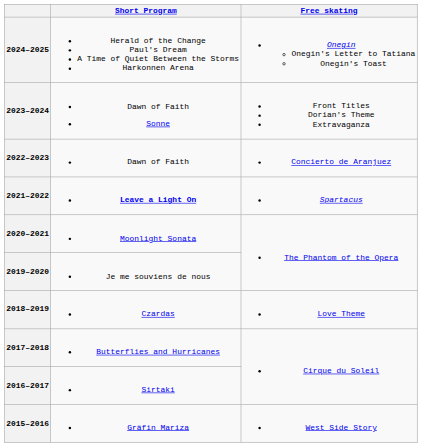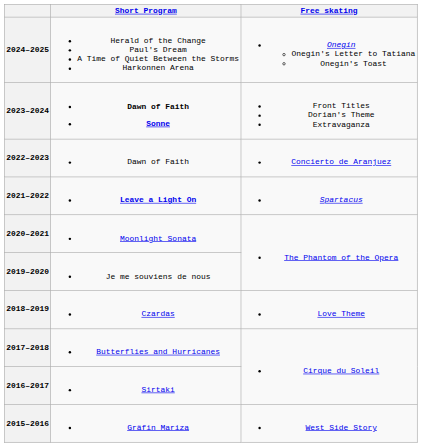(146, 115) normal -> (146, 115) bold
